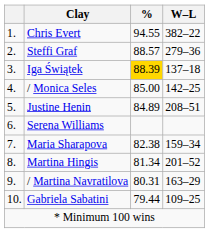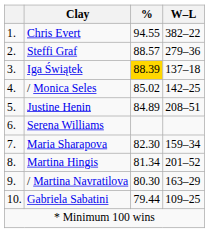(147, 88) 85.00 -> (147, 88) 85.02
(147, 144) 82.38 -> (147, 144) 82.30
(147, 181) 80.31 -> (147, 181) 80.30
